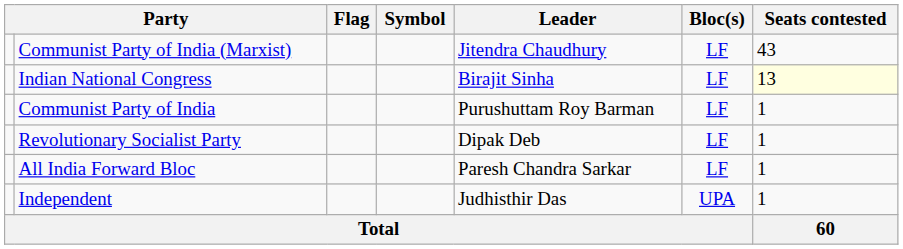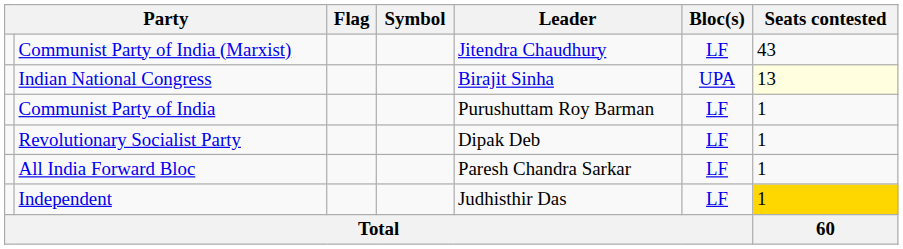(717, 79) LF -> (717, 79) UPA
(717, 199) UPA -> (717, 199) LF
(762, 199) no background -> (762, 199) gold background
